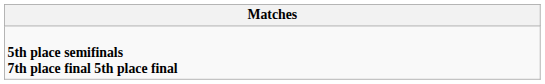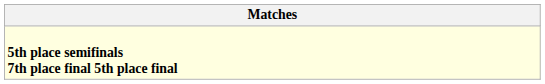(93, 60) no background -> (93, 60) lightyellow background
